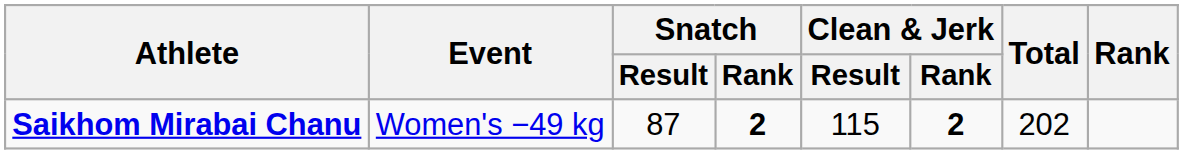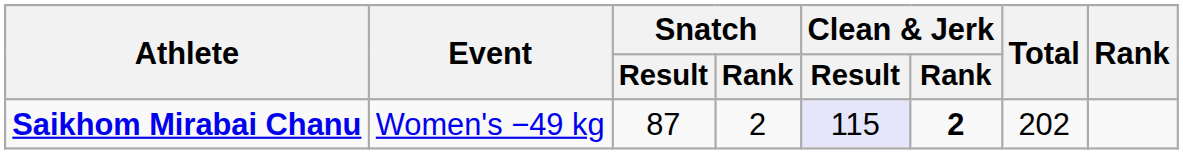(758, 124) bold -> (758, 124) normal
(855, 124) no background -> (855, 124) lavender background
